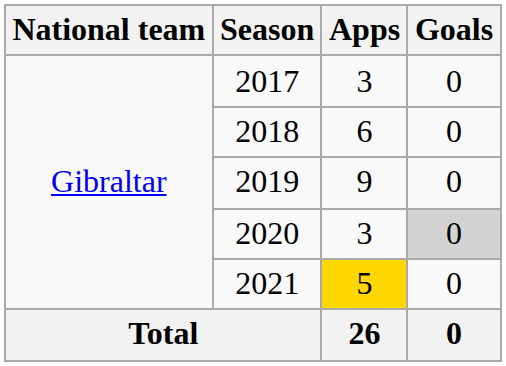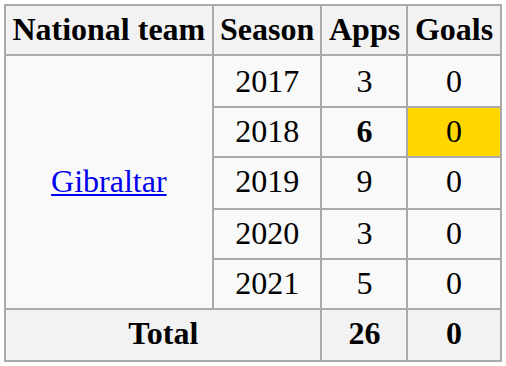(365, 131) normal -> (365, 131) bold
(454, 131) no background -> (454, 131) gold background
(454, 232) lightgrey background -> (454, 232) no background
(365, 283) gold background -> (365, 283) no background
